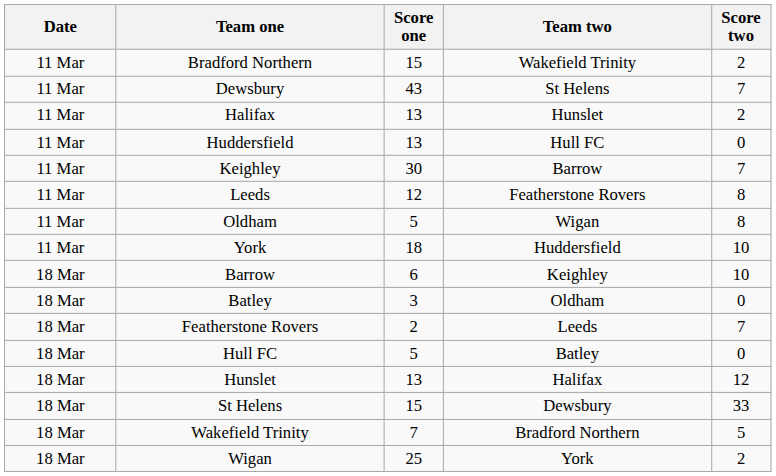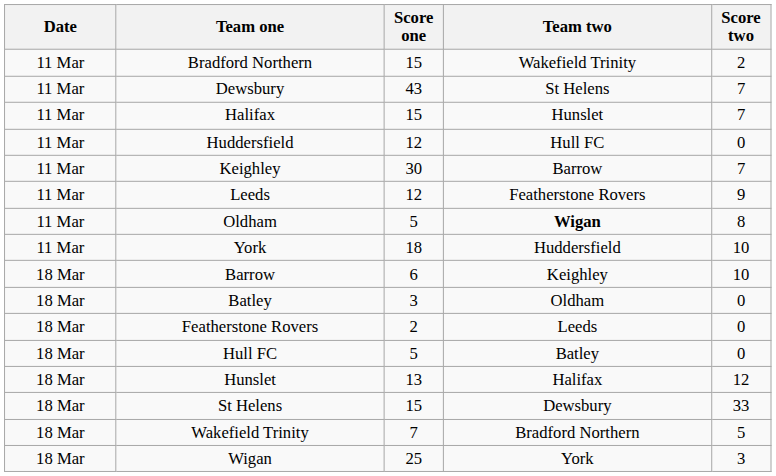(414, 115) 13 -> (414, 115) 15
(741, 115) 2 -> (741, 115) 7
(414, 141) 13 -> (414, 141) 12
(741, 194) 8 -> (741, 194) 9
(577, 221) normal -> (577, 221) bold
(741, 326) 7 -> (741, 326) 0
(741, 458) 2 -> (741, 458) 3
